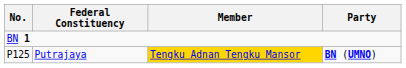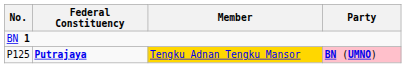(60, 55) normal -> (60, 55) bold
(351, 55) no background -> (351, 55) pink background
